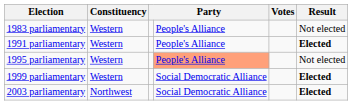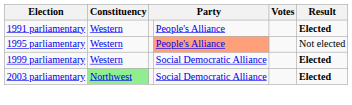- row: (46, 28)
(111, 92) no background -> (111, 76) lightgreen background
